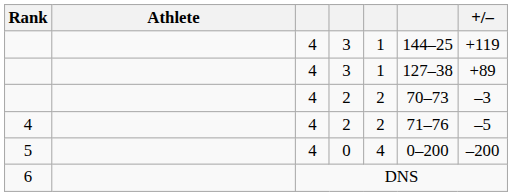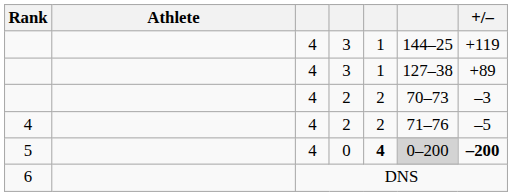(380, 151) normal -> (380, 151) bold
(428, 151) no background -> (428, 151) lightgrey background
(483, 151) normal -> (483, 151) bold
